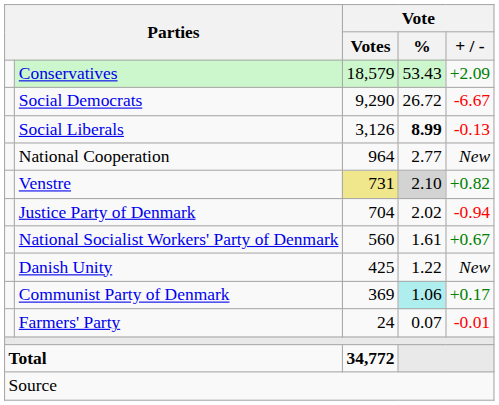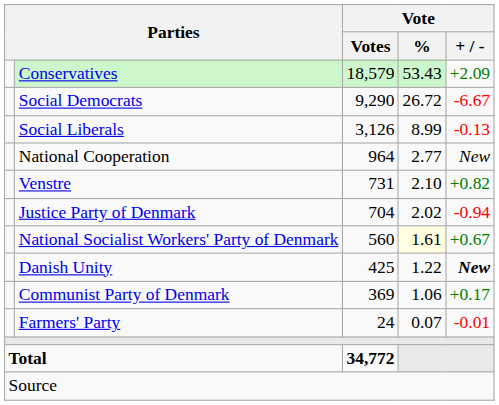(426, 128) bold -> (426, 128) normal
(381, 184) khaki background -> (381, 184) no background
(426, 184) lightgrey background -> (426, 184) no background
(426, 239) no background -> (426, 239) lightyellow background
(475, 267) normal -> (474, 267) bold
(426, 294) paleturquoise background -> (426, 294) no background
